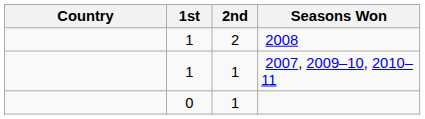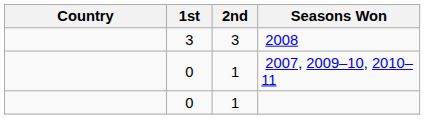(189, 40) 1 -> (189, 40) 3
(235, 40) 2 -> (235, 40) 3
(189, 71) 1 -> (189, 71) 0
